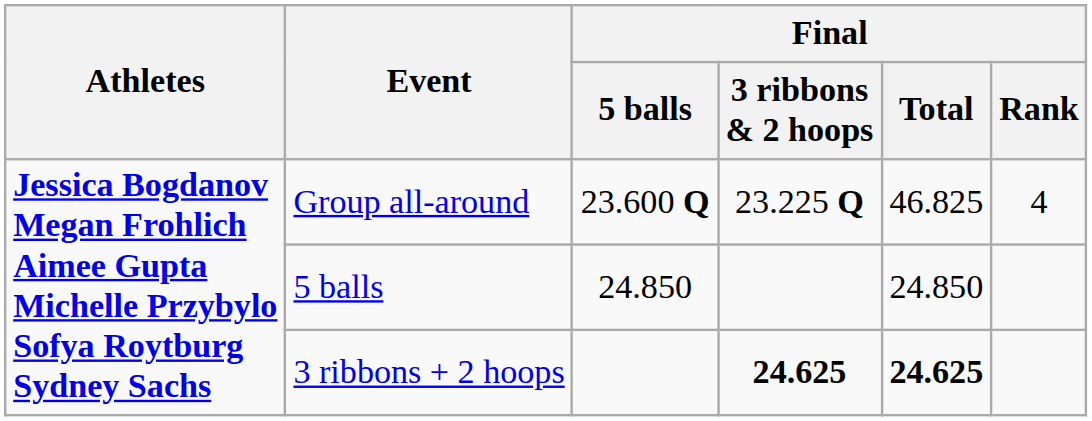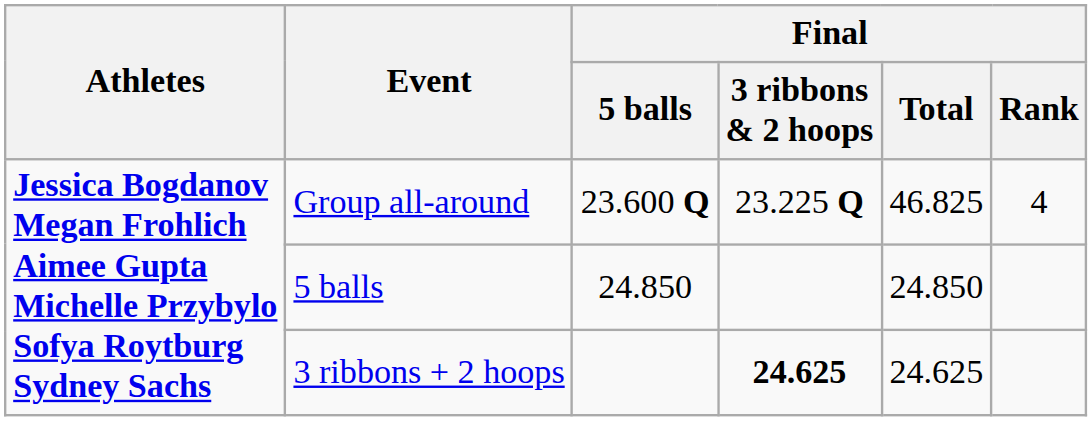(936, 372) bold -> (936, 372) normal
